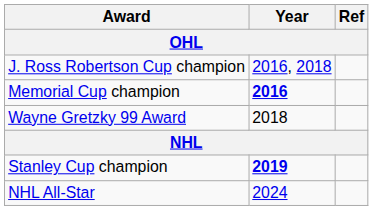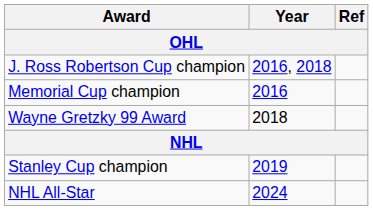(270, 92) bold -> (270, 92) normal
(270, 167) bold -> (270, 167) normal
